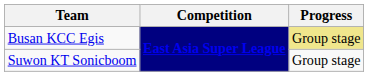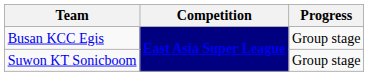(326, 37) khaki background -> (326, 37) no background
